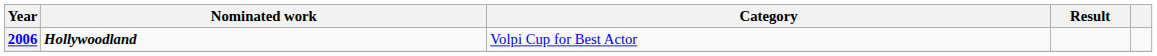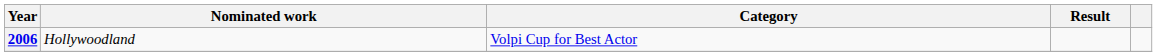(90, 39) bold -> (89, 39) normal
